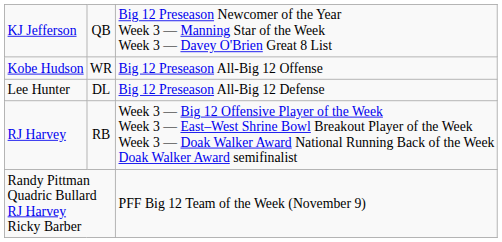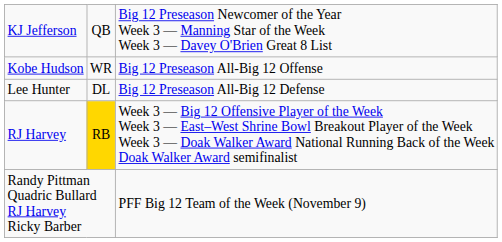(101, 135) no background -> (101, 135) gold background
